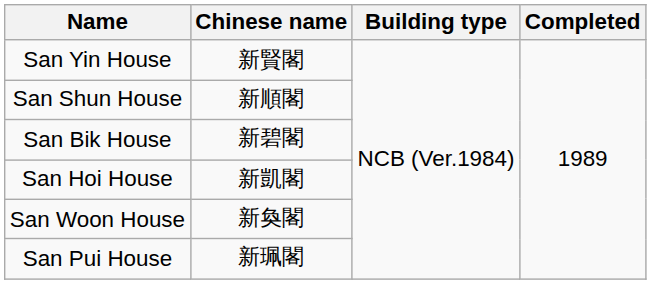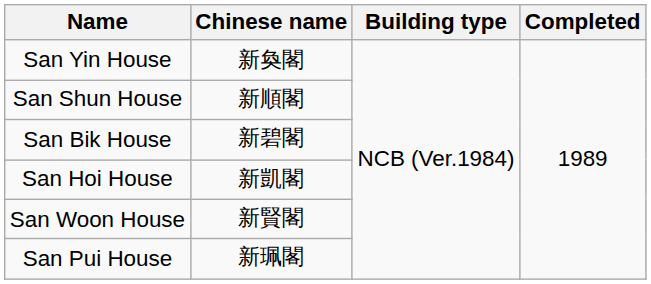(271, 59) 新賢閣 -> (271, 59) 新奐閣
(271, 218) 新奐閣 -> (271, 218) 新賢閣
